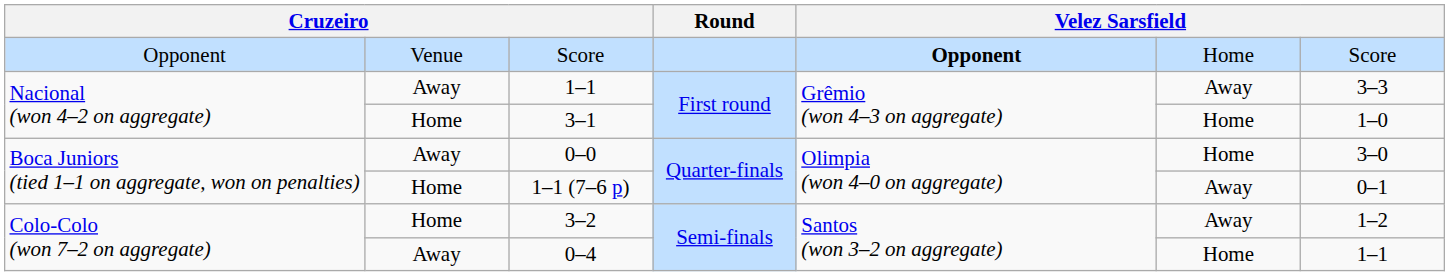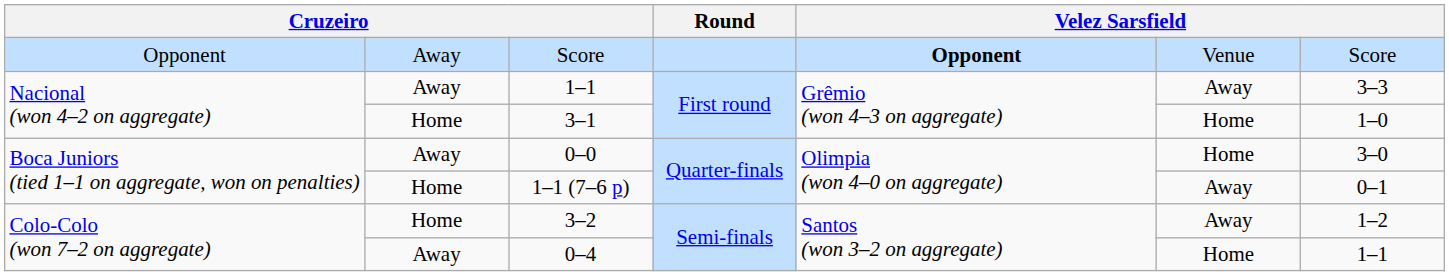(437, 54) Venue -> (437, 54) Away
(1228, 54) Home -> (1228, 54) Venue
